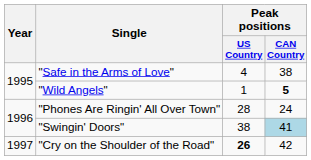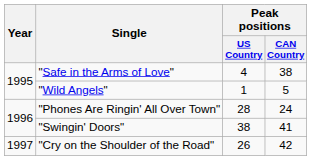(286, 90) bold -> (286, 90) normal
(286, 127) lightblue background -> (286, 127) no background
(244, 146) bold -> (244, 146) normal
